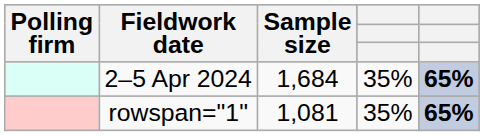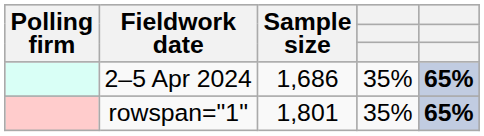(307, 79) 1,684 -> (307, 79) 1,686
(307, 113) 1,081 -> (307, 113) 1,801
